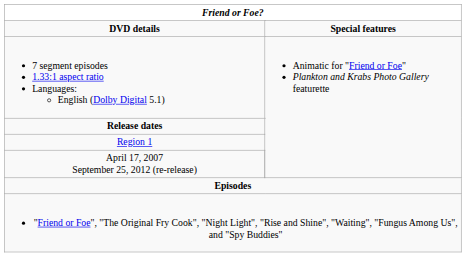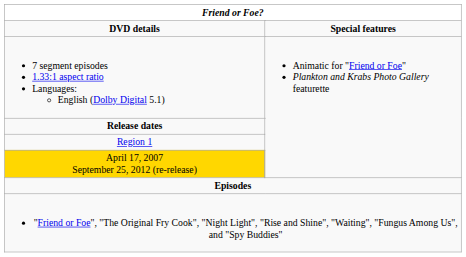(135, 164) no background -> (135, 164) gold background
